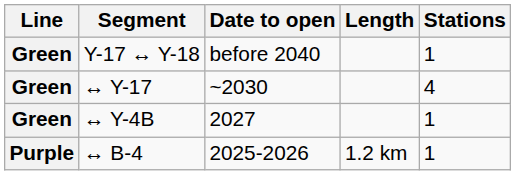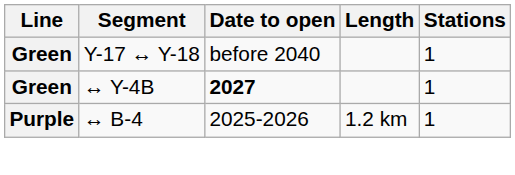- row: (118, 86)
(233, 119) normal -> (233, 86) bold
